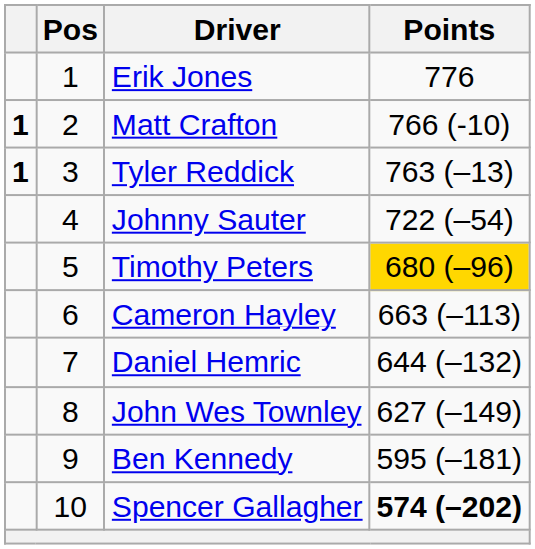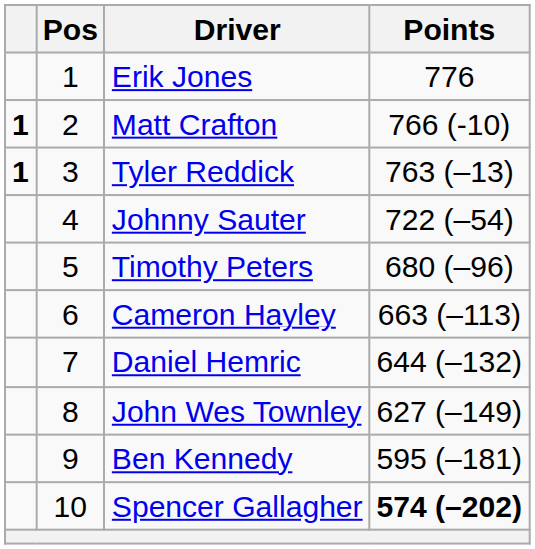(449, 267) gold background -> (449, 267) no background
